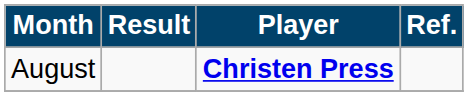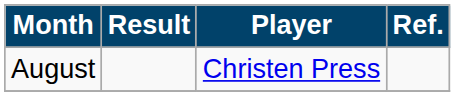(298, 68) bold -> (291, 68) normal
